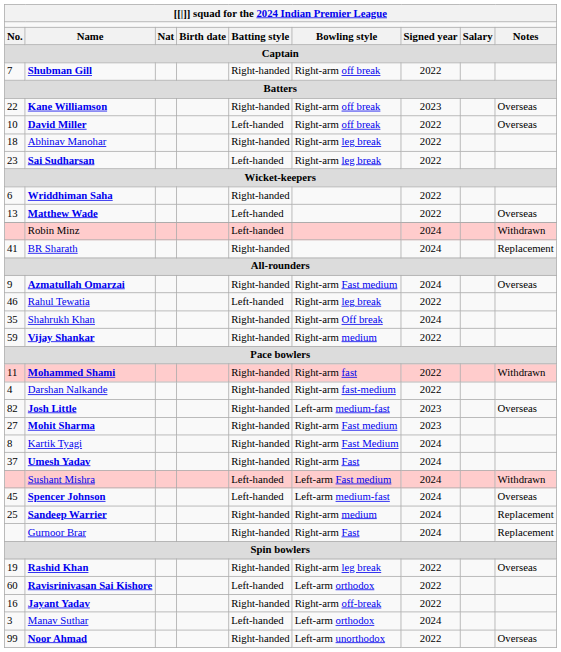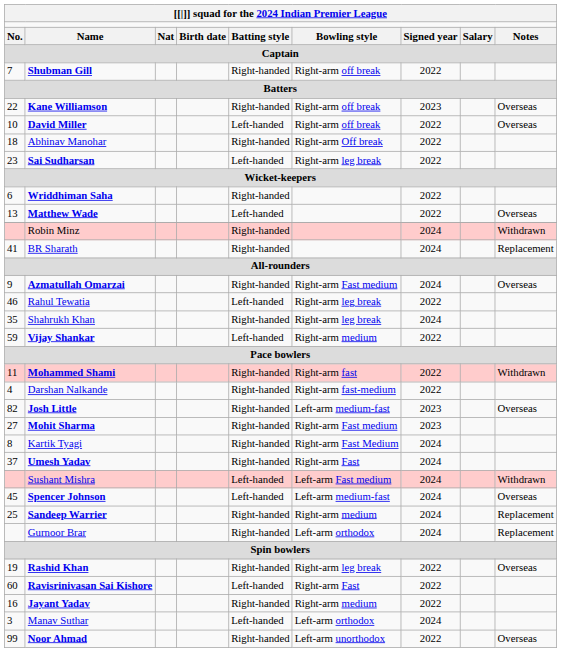(338, 142) Right-arm leg break -> (339, 142) Right-arm Off break
(257, 230) Left-handed -> (260, 230) Right-handed
(339, 319) Right-arm Off break -> (338, 319) Right-arm leg break
(260, 337) Right-handed -> (257, 337) Left-handed
(327, 532) Right-arm Fast -> (335, 532) Left-arm orthodox
(335, 585) Left-arm orthodox -> (327, 585) Right-arm Fast
(338, 602) Right-arm off-break -> (336, 602) Right-arm medium
